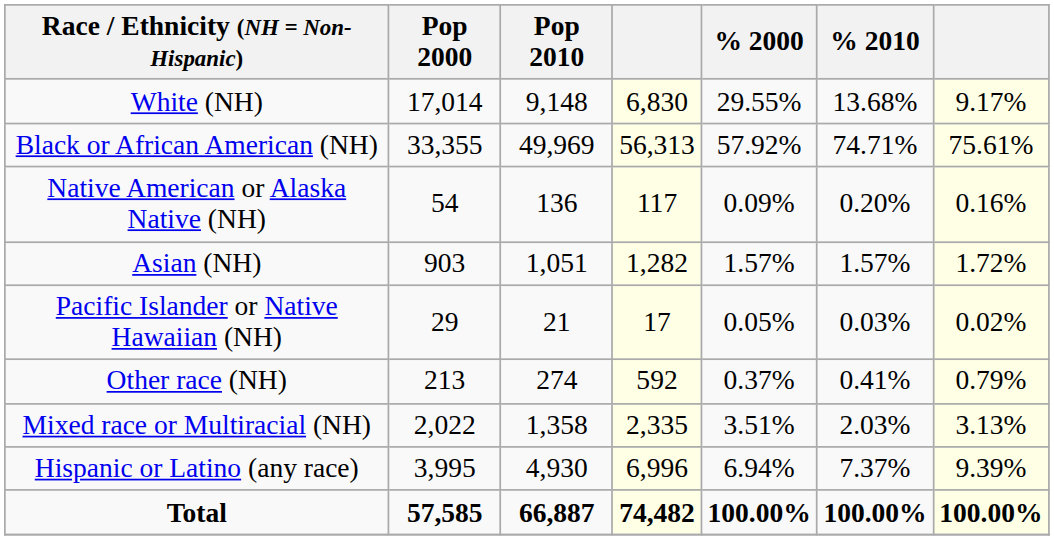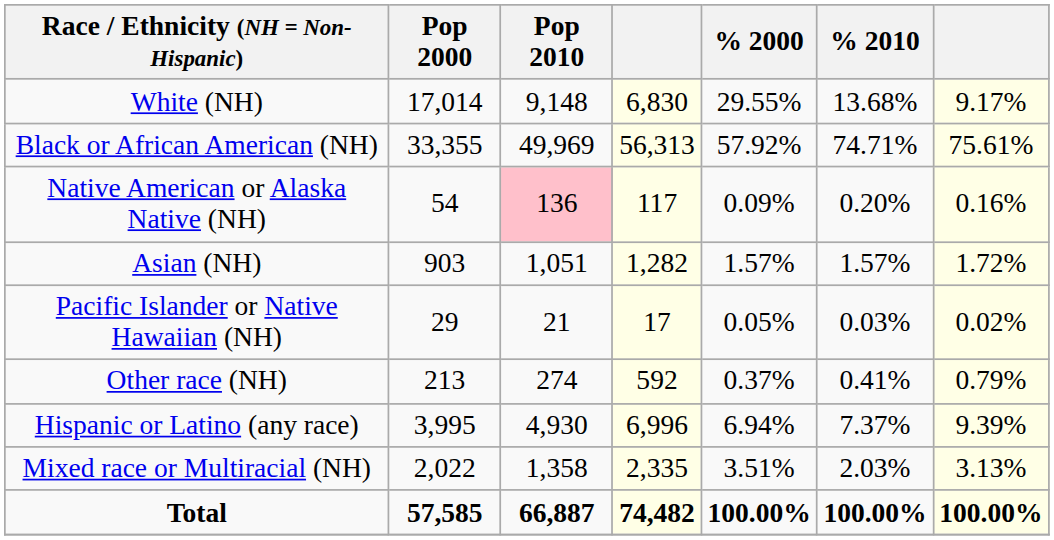(557, 203) no background -> (557, 203) pink background
rows swapped: (197, 424) <-> (197, 468)
